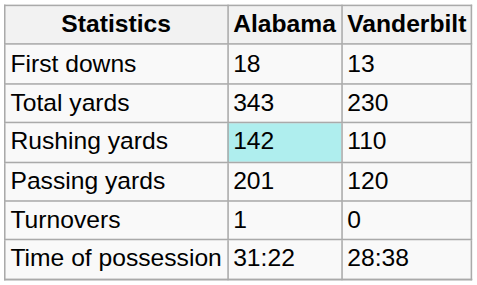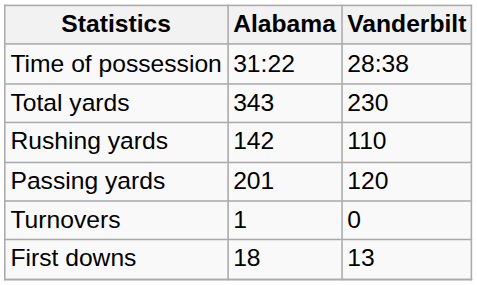rows swapped: (73, 63) <-> (116, 259)
(254, 141) paleturquoise background -> (254, 141) no background
